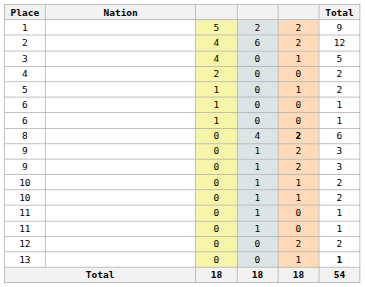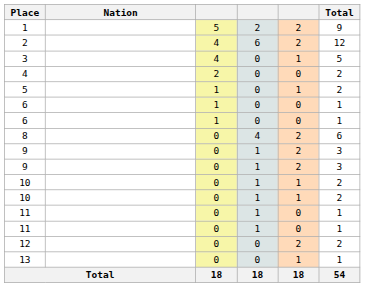(298, 136) bold -> (298, 136) normal
(339, 260) bold -> (339, 260) normal
